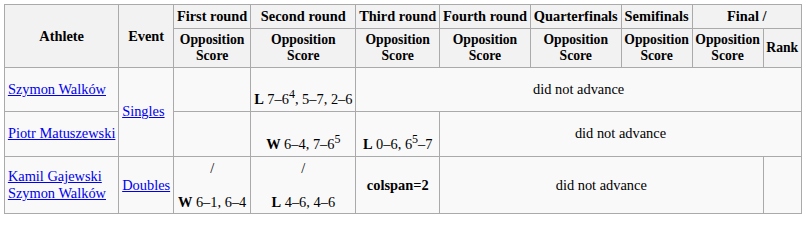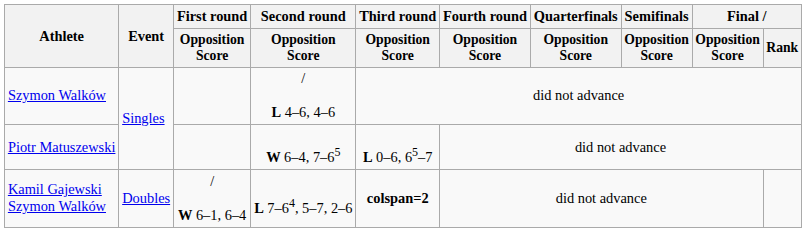(303, 97) L 7–64, 5–7, 2–6 -> (303, 95) / L 4–6, 4–6
(303, 185) / L 4–6, 4–6 -> (303, 206) L 7–64, 5–7, 2–6
